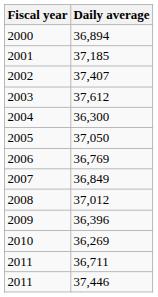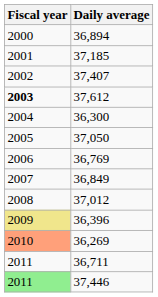(20, 96) normal -> (20, 96) bold
(20, 220) no background -> (20, 220) khaki background
(20, 240) no background -> (20, 240) lightsalmon background
(20, 281) no background -> (20, 281) lightgreen background
